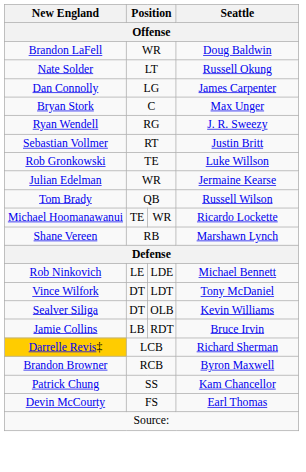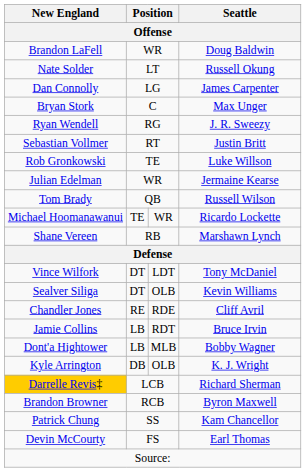- row: (65, 273)
+ row: (65, 310)
+ row: (65, 347)
+ row: (65, 365)
